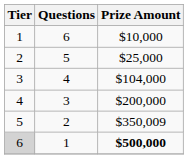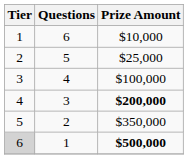(141, 79) $104,000 -> (141, 79) $100,000
(141, 100) normal -> (141, 100) bold
(141, 121) $350,009 -> (141, 121) $350,000
